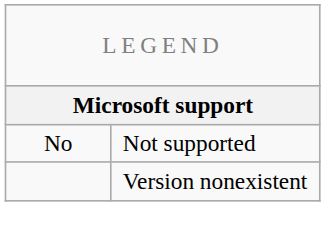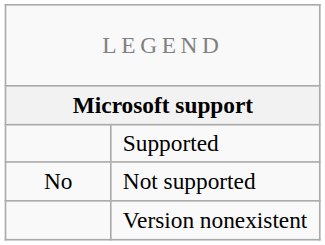+ row: (171, 143)
